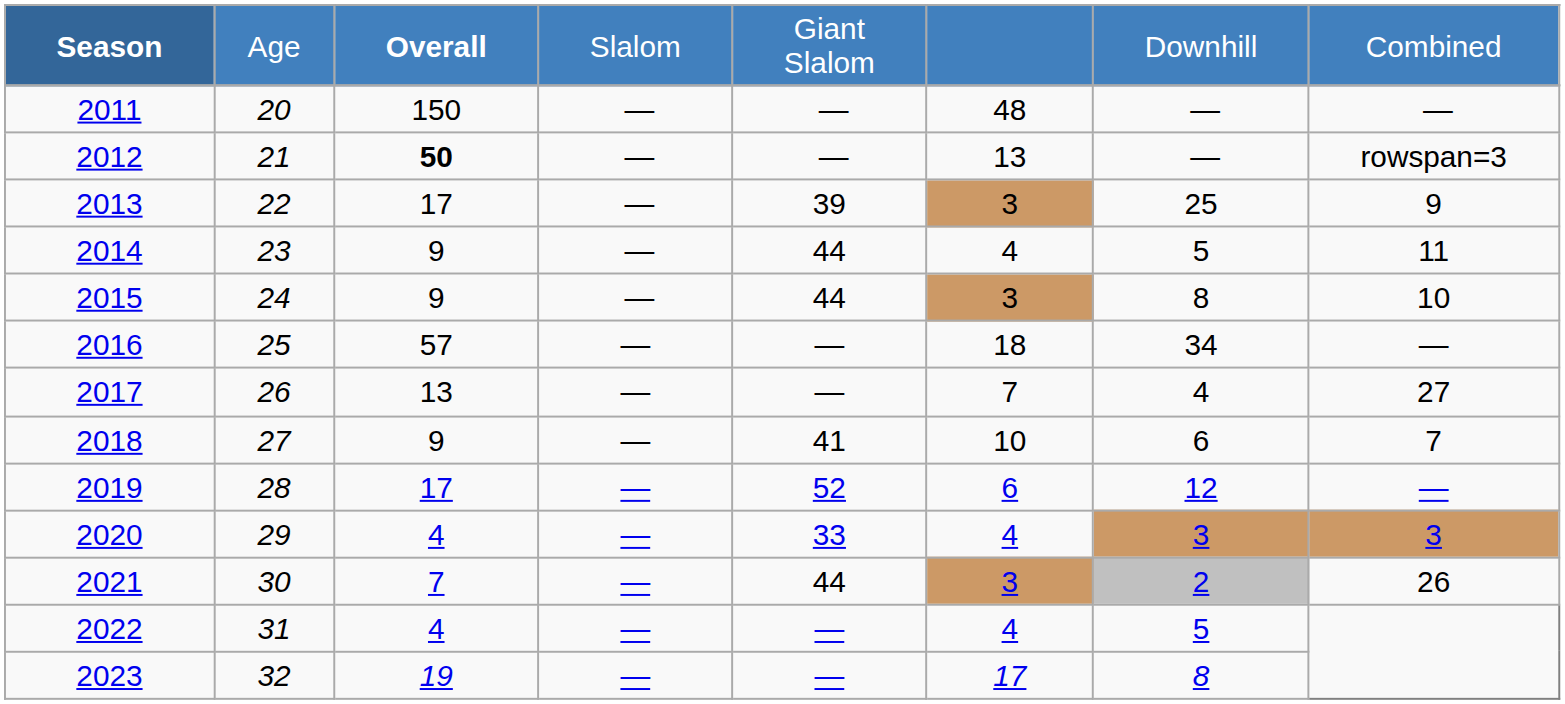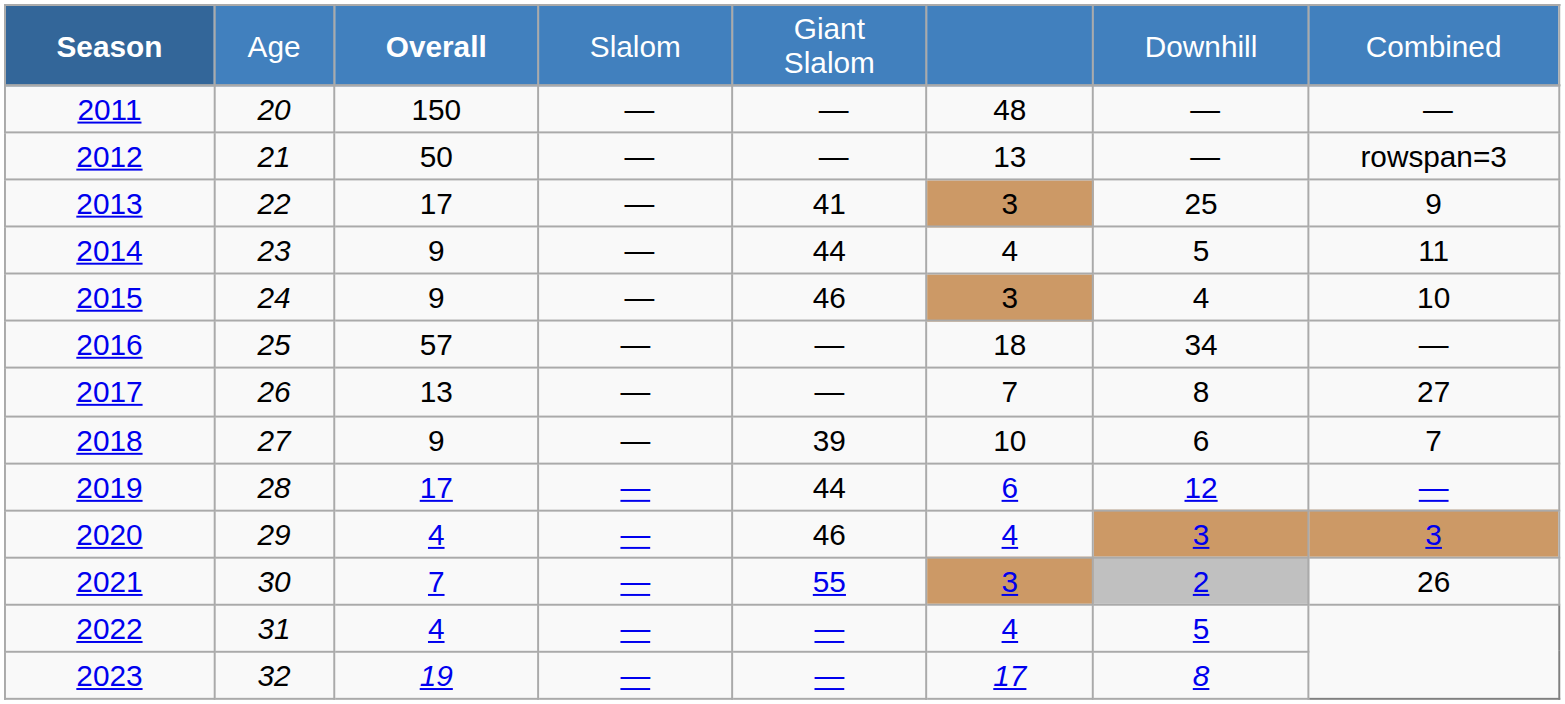(436, 156) bold -> (436, 156) normal
(829, 204) 39 -> (829, 204) 41
(829, 298) 44 -> (829, 298) 46
(1201, 298) 8 -> (1201, 298) 4
(1201, 392) 4 -> (1201, 392) 8
(829, 439) 41 -> (829, 439) 39
(829, 487) 52 -> (829, 487) 44
(829, 534) 33 -> (829, 534) 46
(829, 581) 44 -> (829, 581) 55
